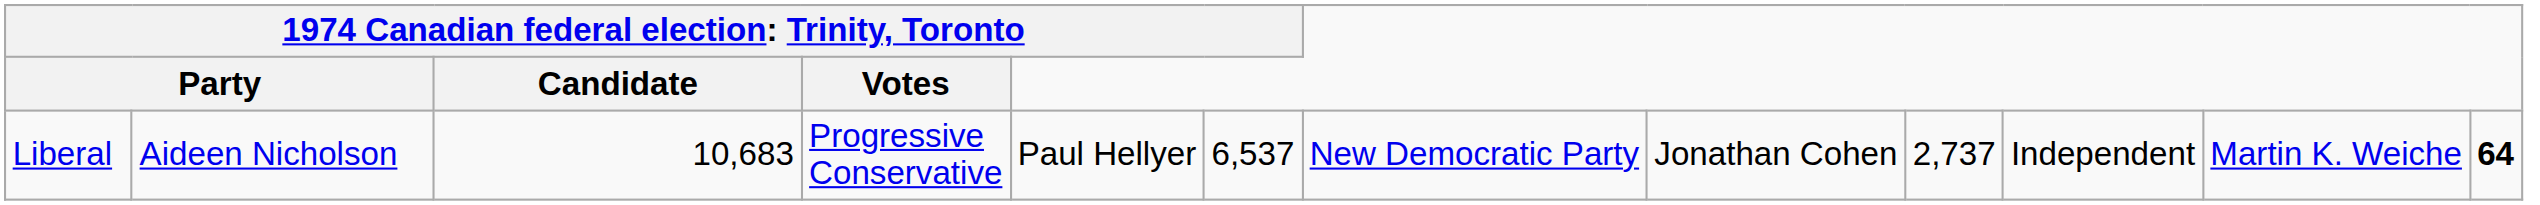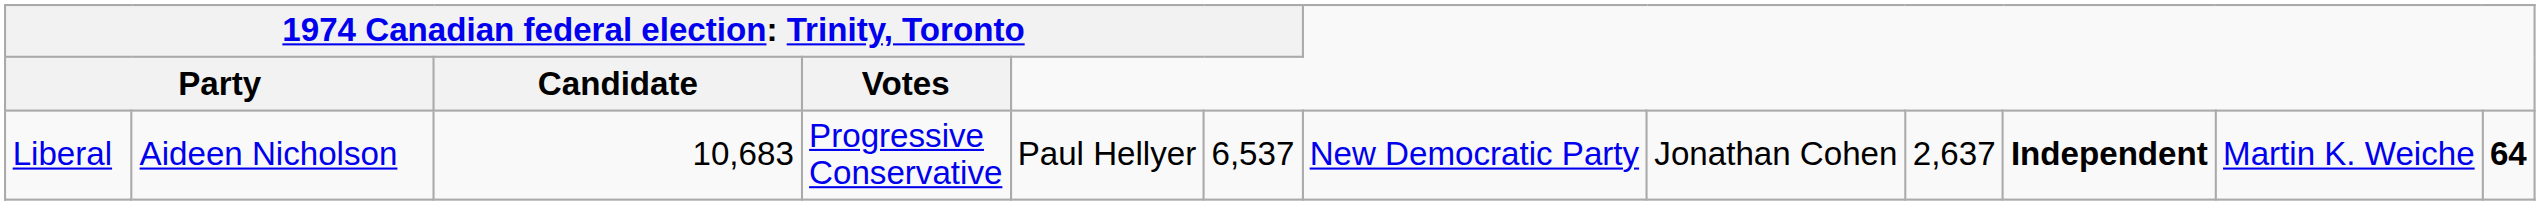(1954, 154) 2,737 -> (1954, 154) 2,637
(2103, 154) normal -> (2109, 154) bold
